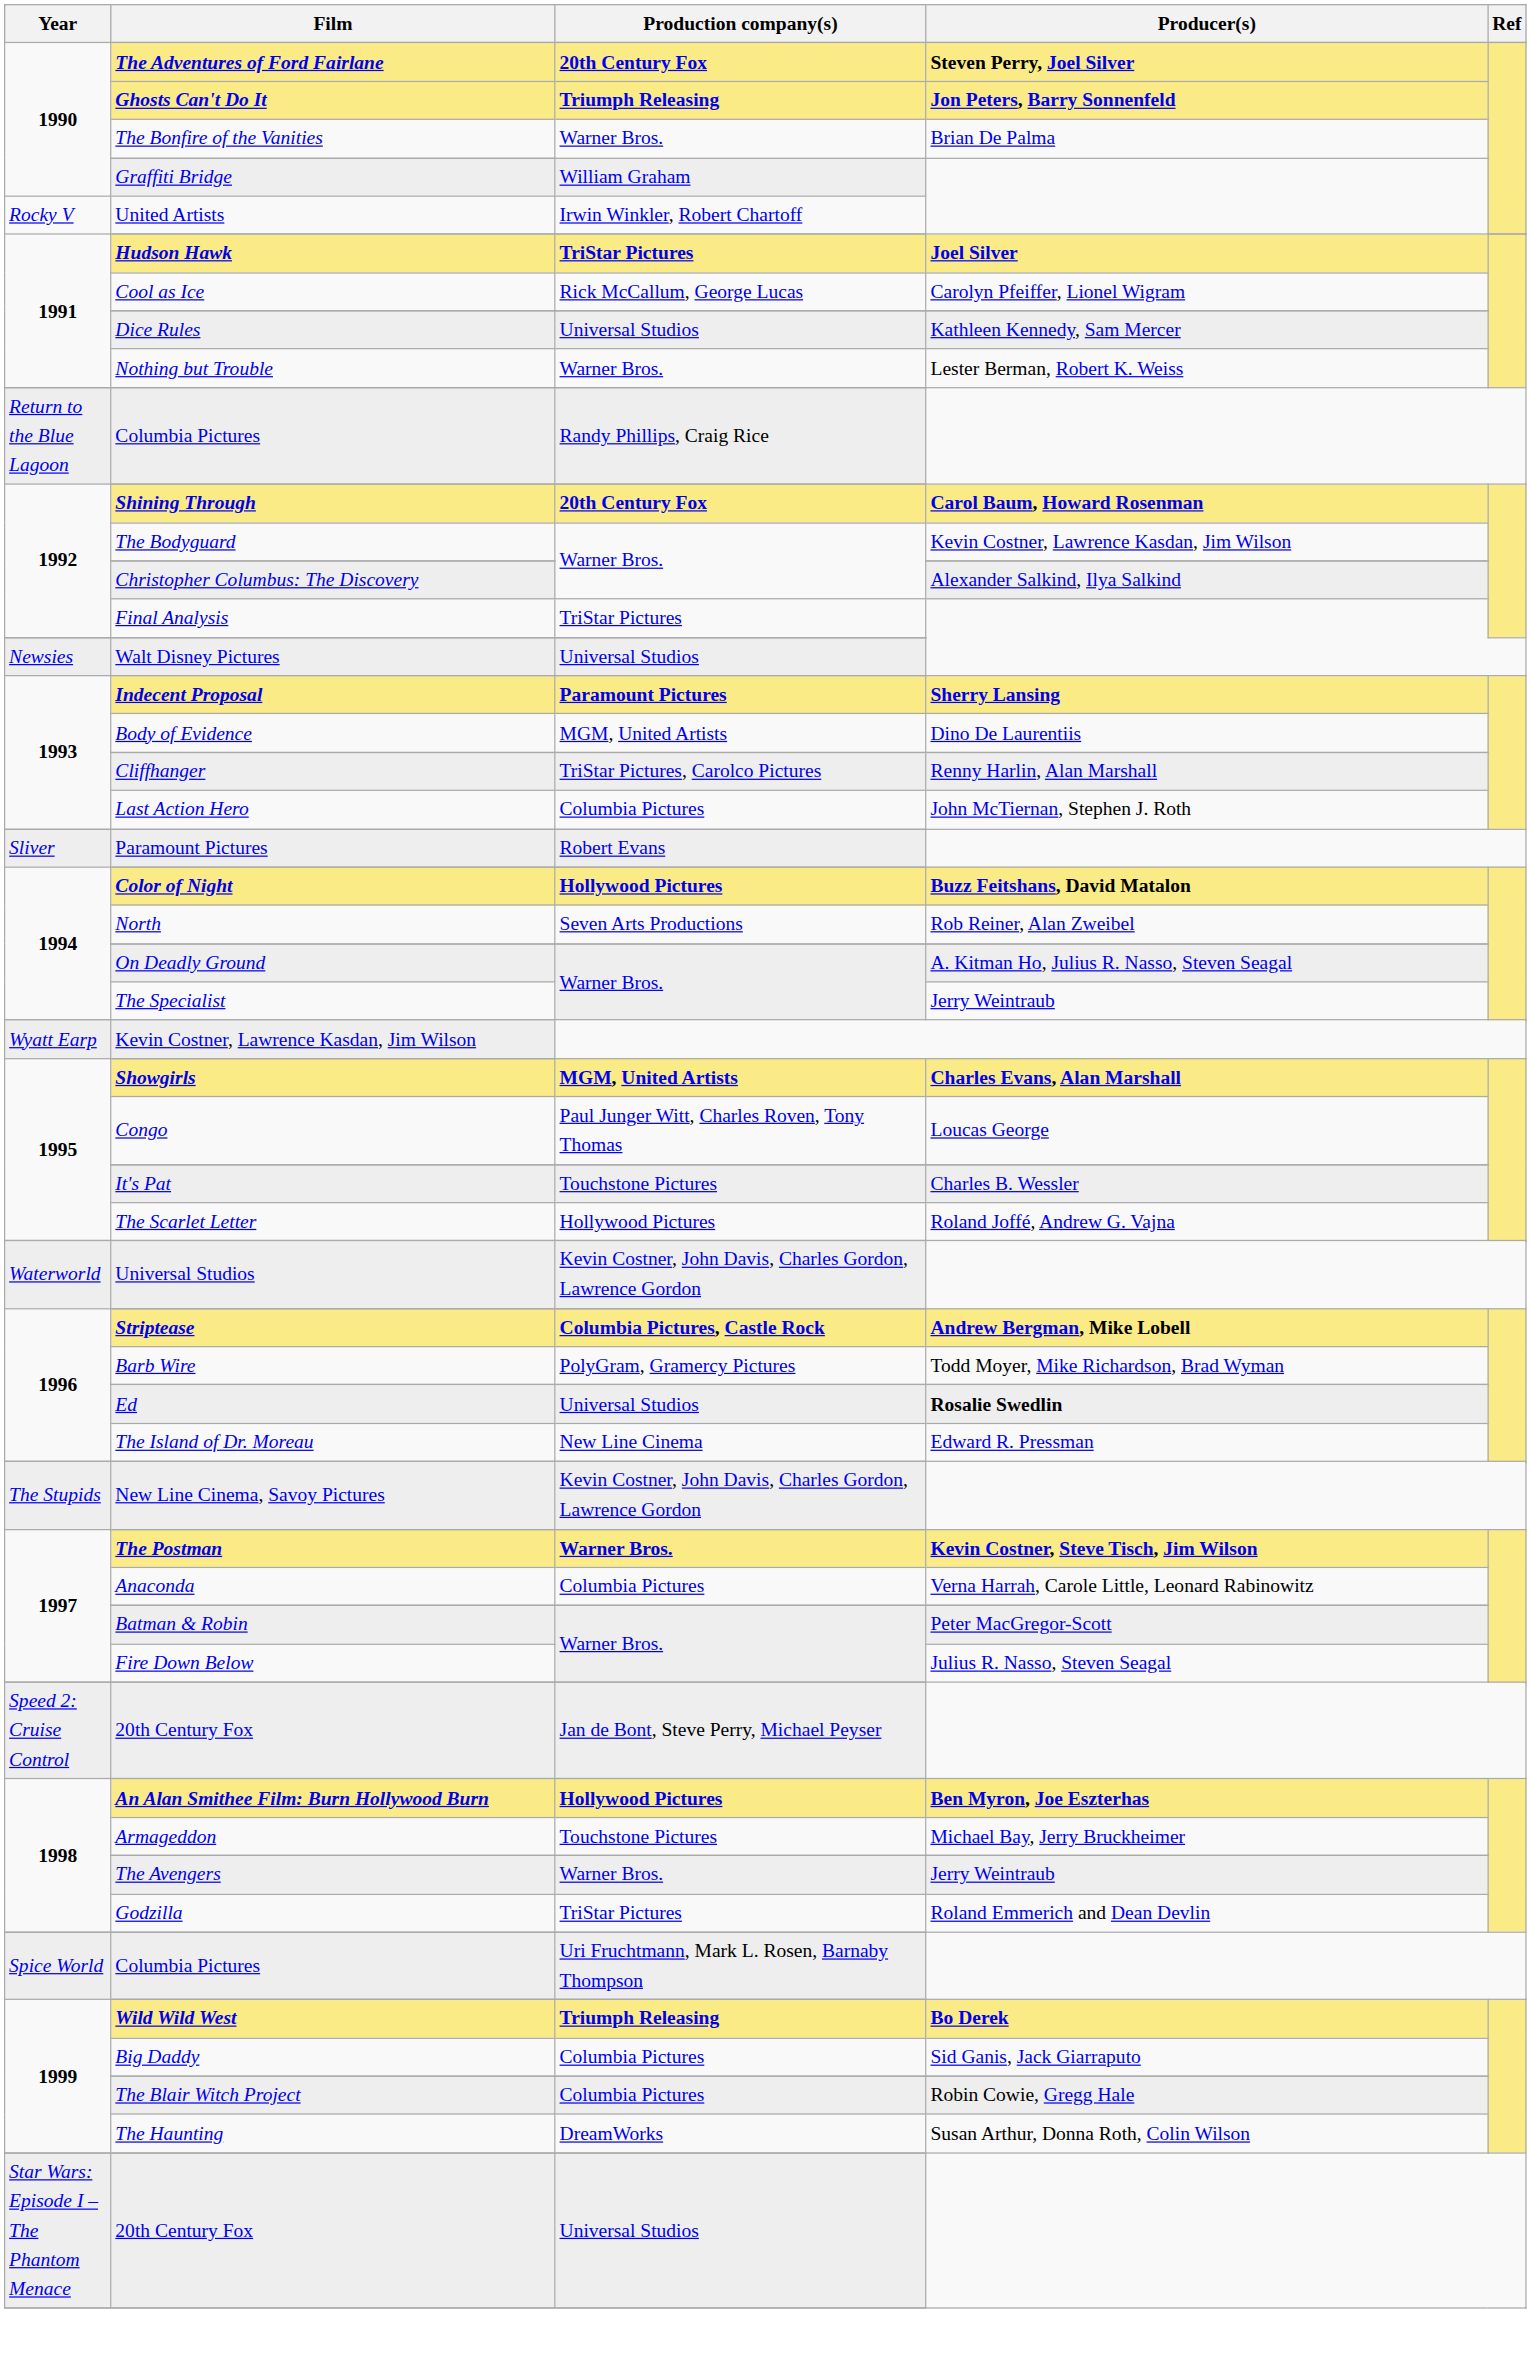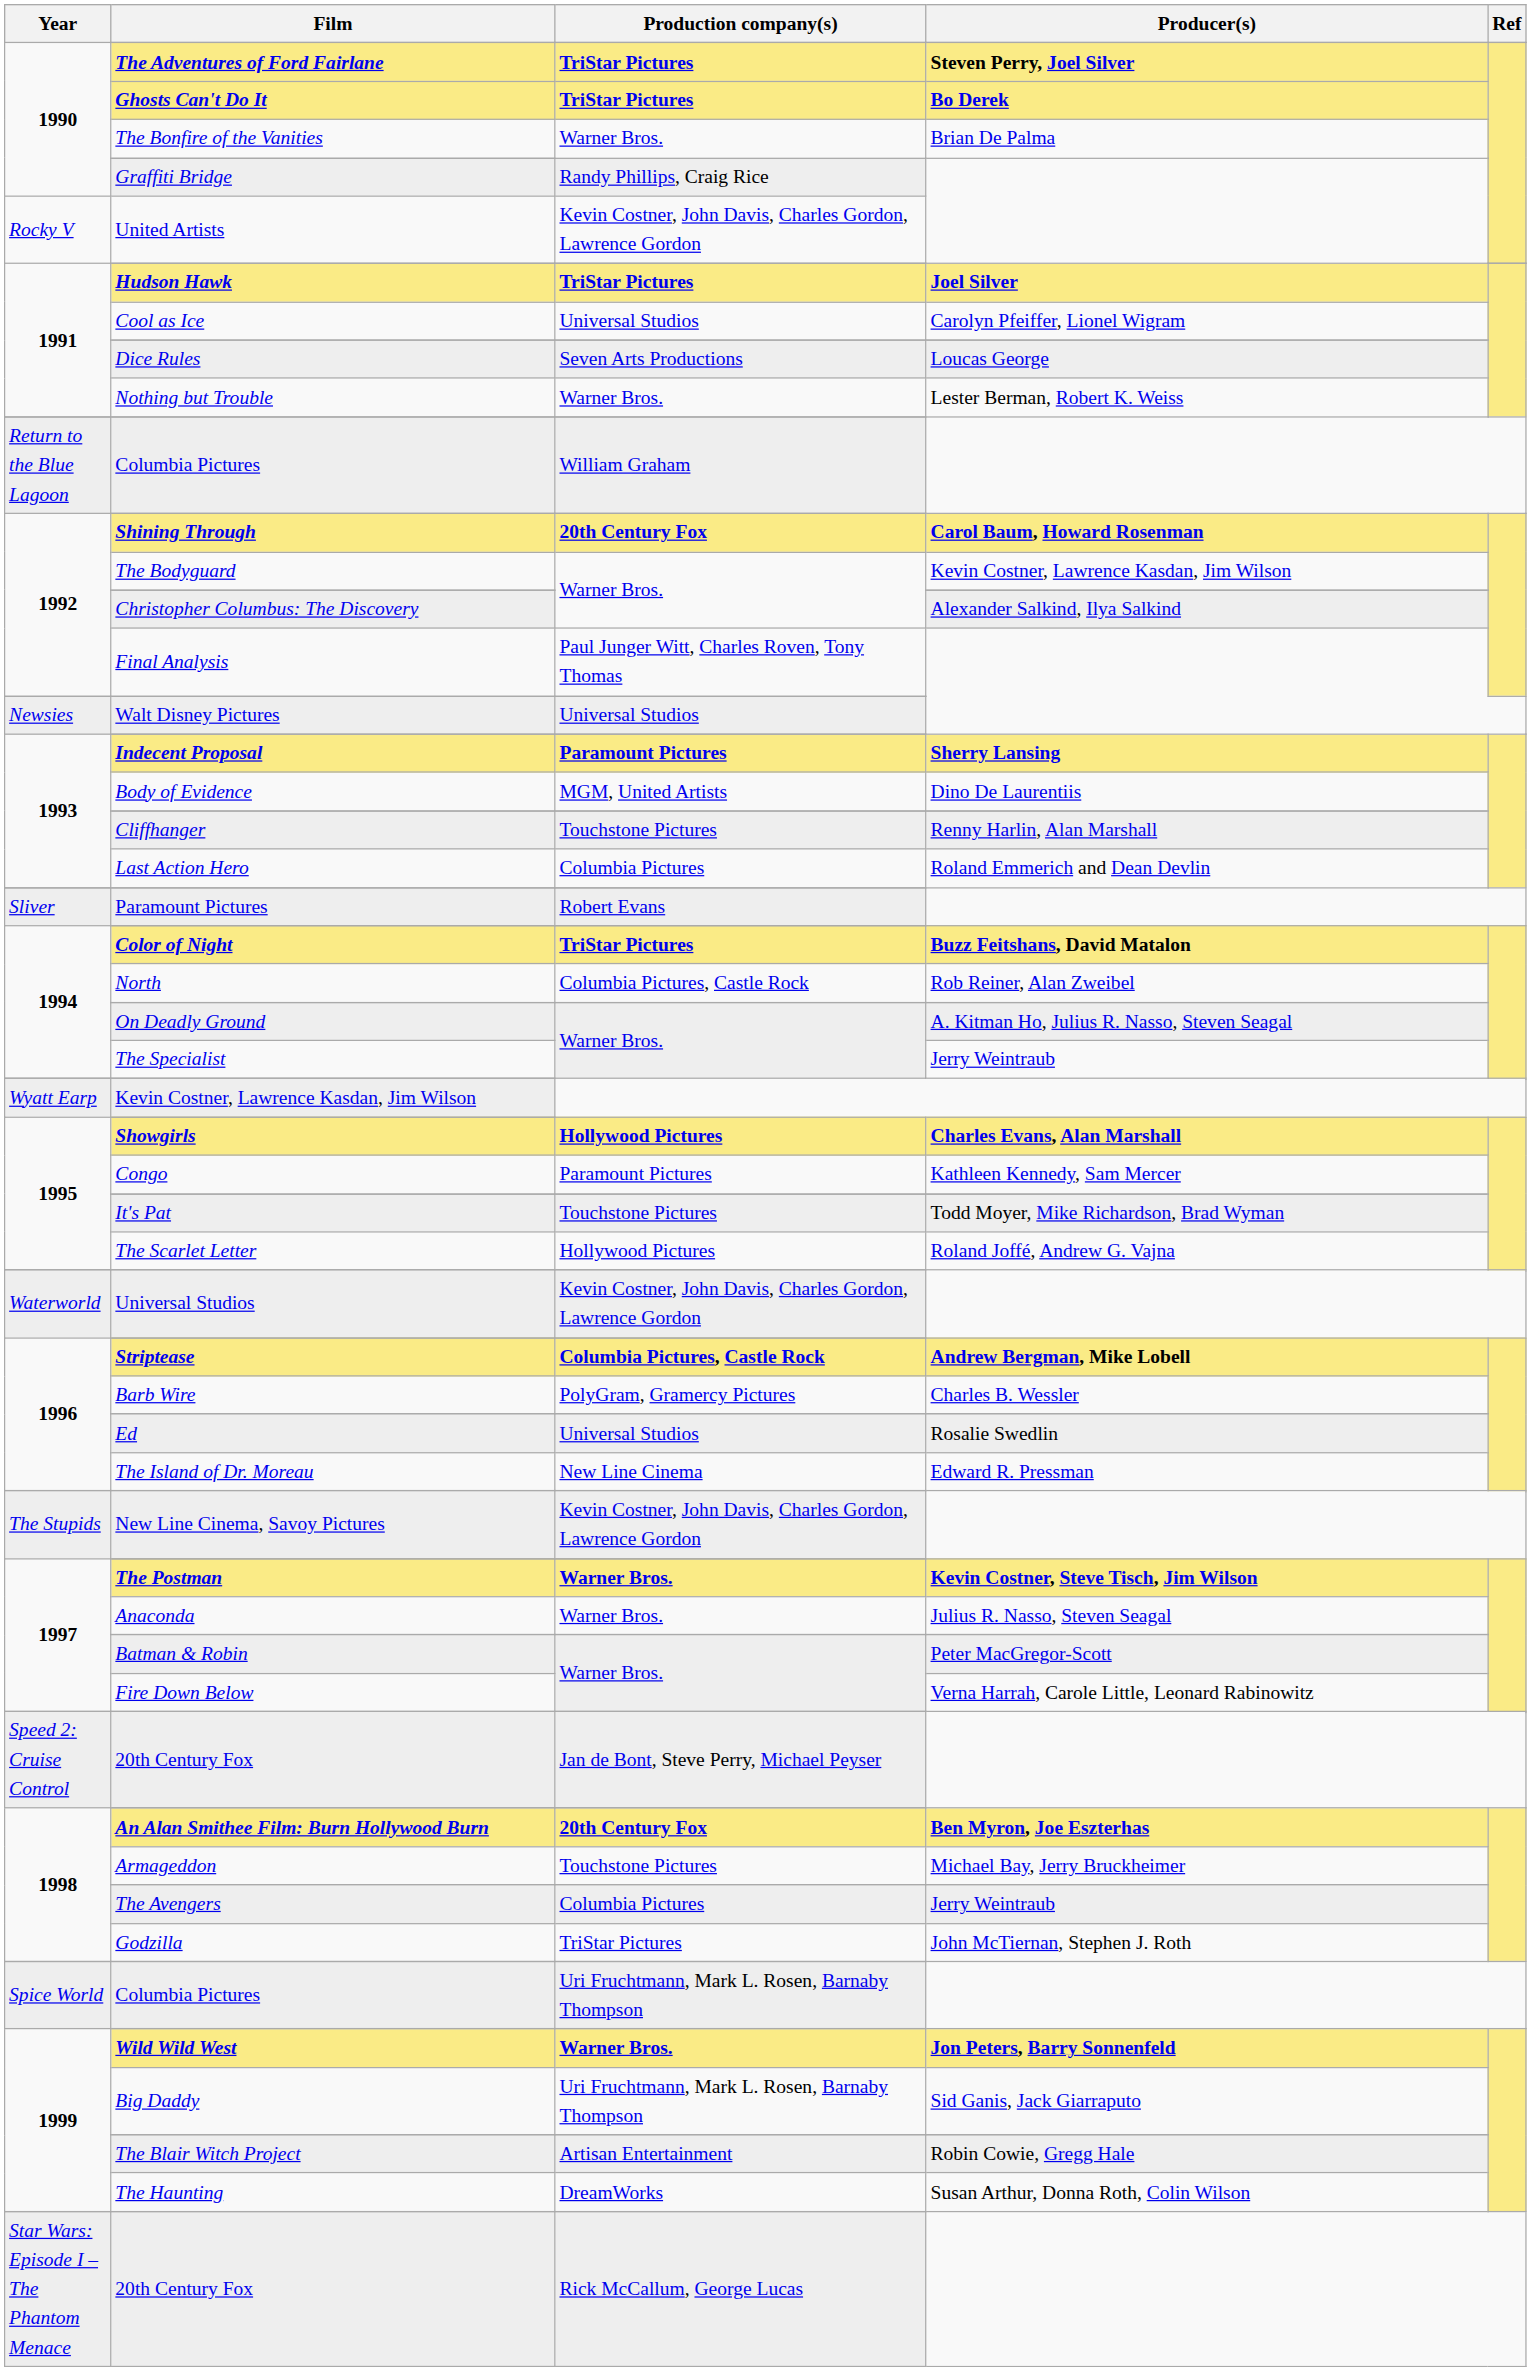(633, 61) 20th Century Fox -> (626, 61) TriStar Pictures
(639, 100) Triumph Releasing -> (626, 100) TriStar Pictures
(1053, 100) Jon Peters, Barry Sonnenfeld -> (970, 100) Bo Derek
(625, 176) William Graham -> (664, 176) Randy Phillips, Craig Rice
(681, 215) Irwin Winkler, Robert Chartoff -> (734, 229) Kevin Costner, John Davis, Charles Gordon, Lawrence Gordon
(681, 291) Rick McCallum, George Lucas -> (629, 320) Universal Studios
(629, 329) Universal Studios -> (651, 359) Seven Arts Productions
(1056, 329) Kathleen Kennedy, Sam Mercer -> (990, 359) Loucas George
(664, 435) Randy Phillips, Craig Rice -> (625, 464) William Graham
(621, 618) TriStar Pictures -> (712, 662) Paul Junger Witt, Charles Roven, Tony Thomas
(690, 771) TriStar Pictures, Carolco Pictures -> (638, 829) Touchstone Pictures
(1061, 809) John McTiernan, Stephen J. Roth -> (1070, 868) Roland Emmerich and Dean Devlin
(641, 886) Hollywood Pictures -> (626, 944) TriStar Pictures
(651, 924) Seven Arts Productions -> (684, 982) Columbia Pictures, Castle Rock
(649, 1077) MGM, United Artists -> (641, 1135) Hollywood Pictures
(712, 1130) Paul Junger Witt, Charles Roven, Tony Thomas -> (636, 1174) Paramount Pictures
(990, 1130) Loucas George -> (1056, 1174) Kathleen Kennedy, Sam Mercer
(1005, 1183) Charles B. Wessler -> (1107, 1212) Todd Moyer, Mike Richardson, Brad Wyman
(1107, 1365) Todd Moyer, Mike Richardson, Brad Wyman -> (1005, 1394) Charles B. Wessler
(996, 1403) bold -> (994, 1433) normal
(632, 1586) Columbia Pictures -> (611, 1615) Warner Bros.
(1122, 1586) Verna Harrah, Carole Little, Leonard Rabinowitz -> (1051, 1615) Julius R. Nasso, Steven Seagal
(1051, 1662) Julius R. Nasso, Steven Seagal -> (1122, 1692) Verna Harrah, Carole Little, Leonard Rabinowitz
(641, 1797) Hollywood Pictures -> (633, 1827) 20th Century Fox
(611, 1874) Warner Bros. -> (632, 1903) Columbia Pictures
(1070, 1912) Roland Emmerich and Dean Devlin -> (1061, 1942) John McTiernan, Stephen J. Roth
(639, 2018) Triumph Releasing -> (616, 2047) Warner Bros.
(970, 2018) Bo Derek -> (1053, 2047) Jon Peters, Barry Sonnenfeld
(632, 2056) Columbia Pictures -> (724, 2100) Uri Fruchtmann, Mark L. Rosen, Barnaby Thompson
(632, 2095) Columbia Pictures -> (646, 2153) Artisan Entertainment
(629, 2230) Universal Studios -> (681, 2288) Rick McCallum, George Lucas
